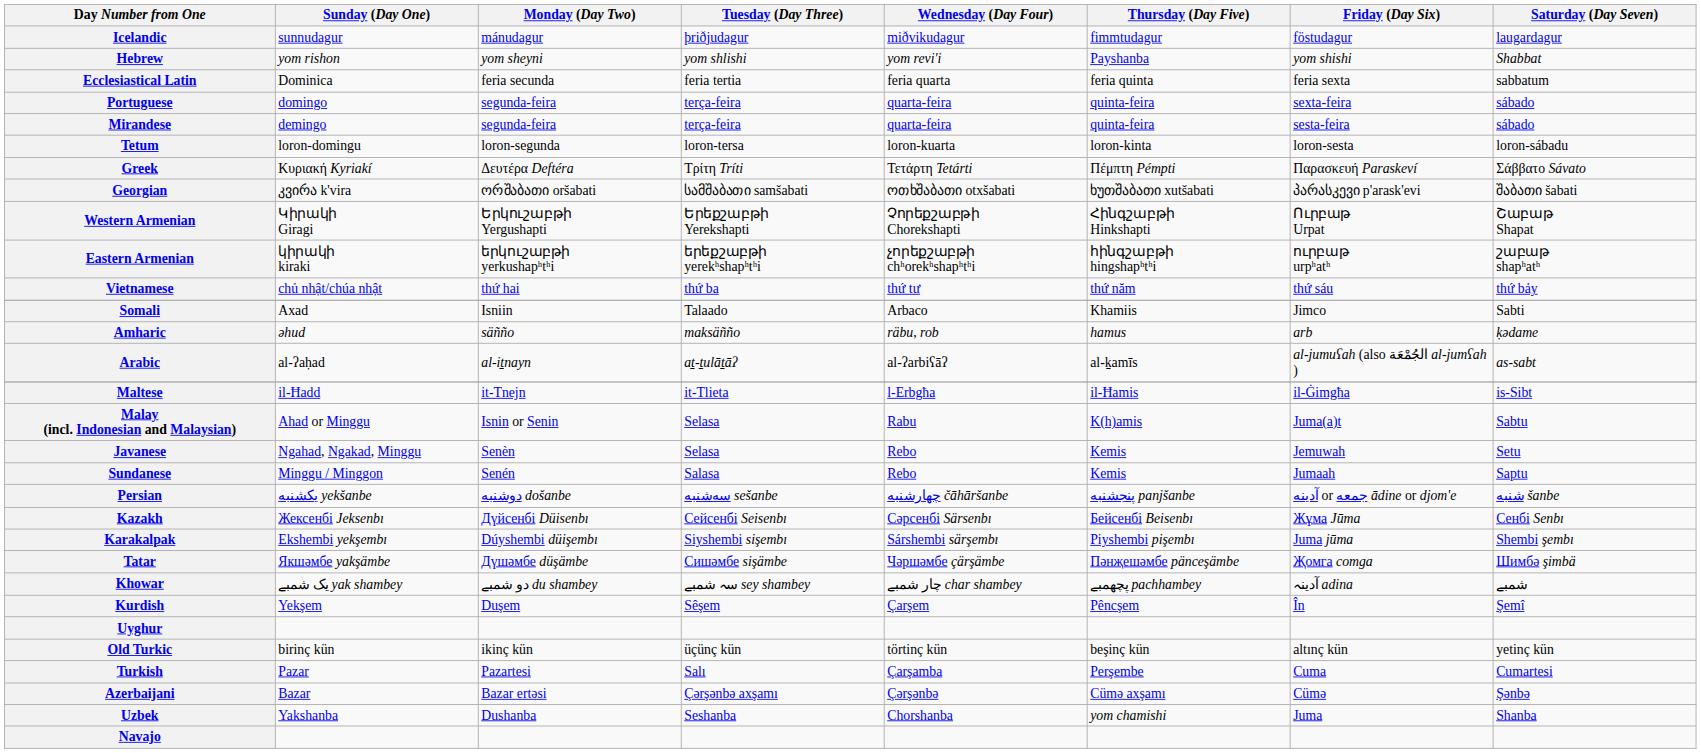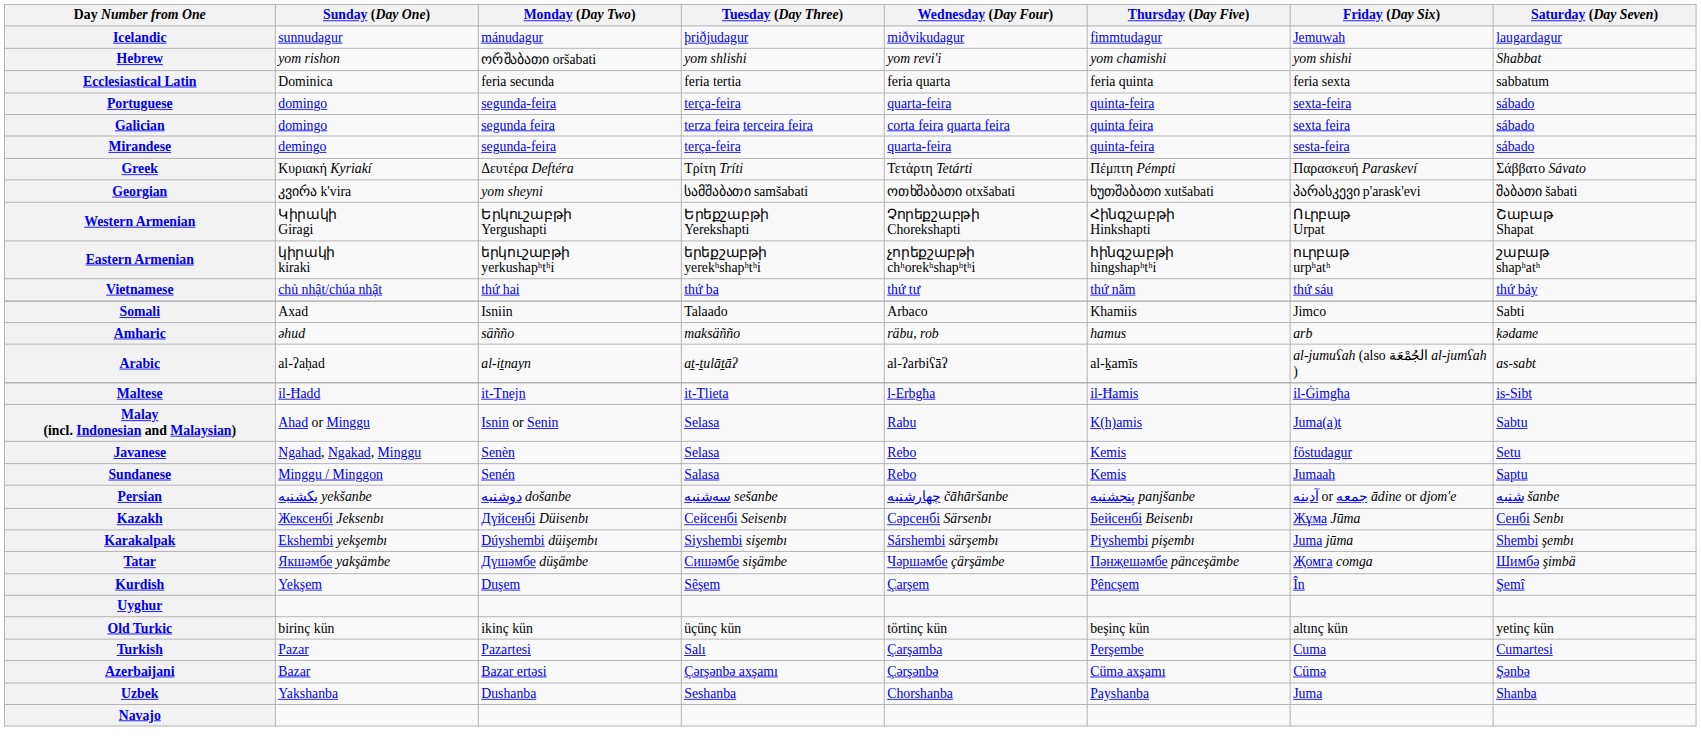(1323, 37) föstudagur -> (1319, 37) Jemuwah
(512, 59) yom sheyni -> (539, 59) ორშაბათი oršabati
(1120, 59) Payshanba -> (1128, 59) yom chamishi
+ row: (140, 125)
- row: (140, 146)
(539, 190) ორშაბათი oršabati -> (512, 191) yom sheyni
(1319, 451) Jemuwah -> (1323, 452) föstudagur
- row: (140, 583)
(1128, 715) yom chamishi -> (1120, 693) Payshanba
